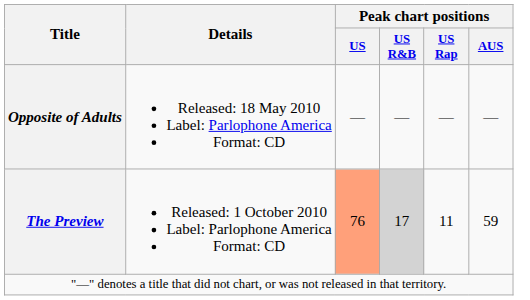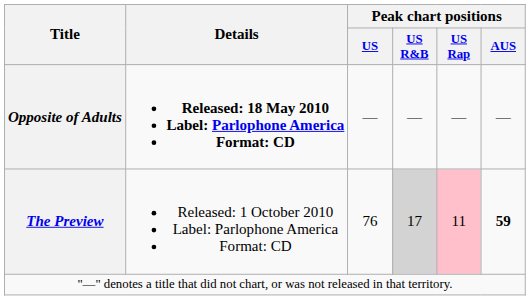(230, 125) normal -> (237, 125) bold
(357, 221) lightsalmon background -> (370, 221) no background
(446, 221) no background -> (459, 221) pink background
(491, 221) normal -> (503, 221) bold
